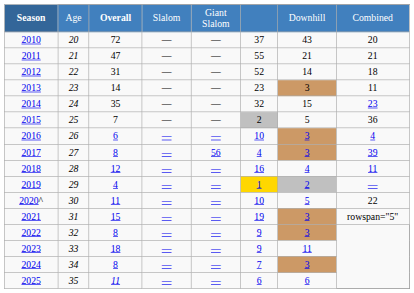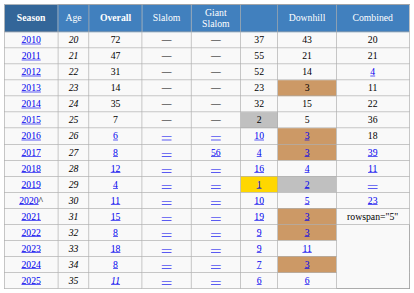(373, 72) 18 -> (373, 72) 4
(373, 104) 23 -> (373, 104) 22
(373, 136) 4 -> (373, 136) 18
(373, 200) 22 -> (373, 200) 23
